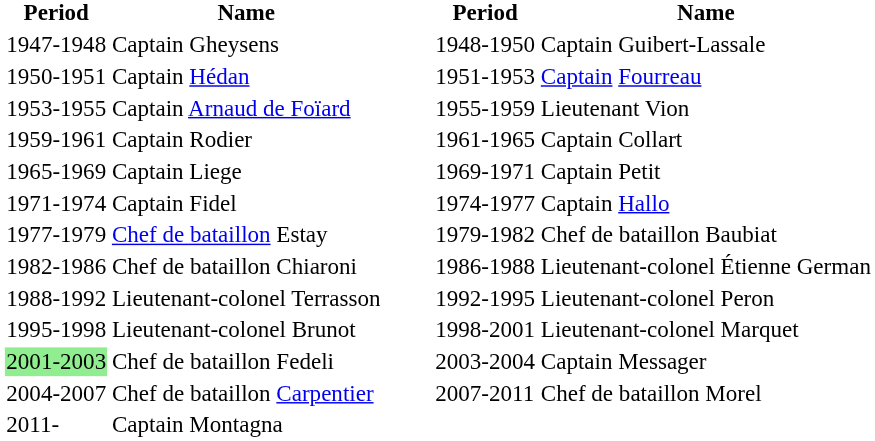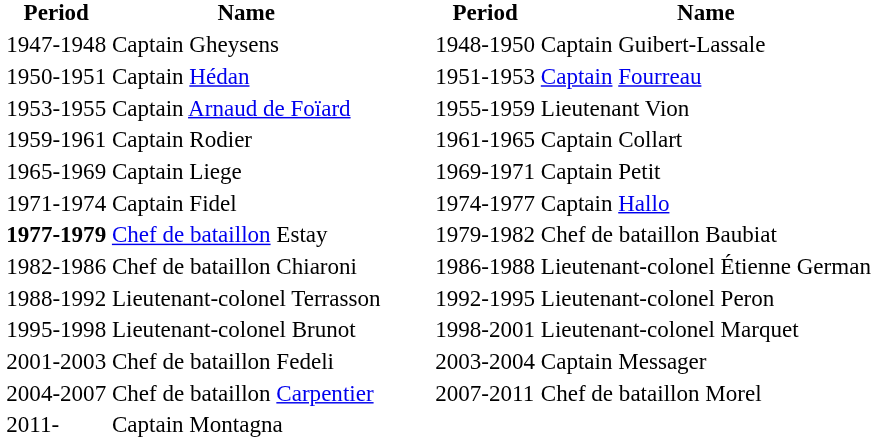(56, 234) normal -> (56, 234) bold
(56, 361) lightgreen background -> (56, 361) no background
